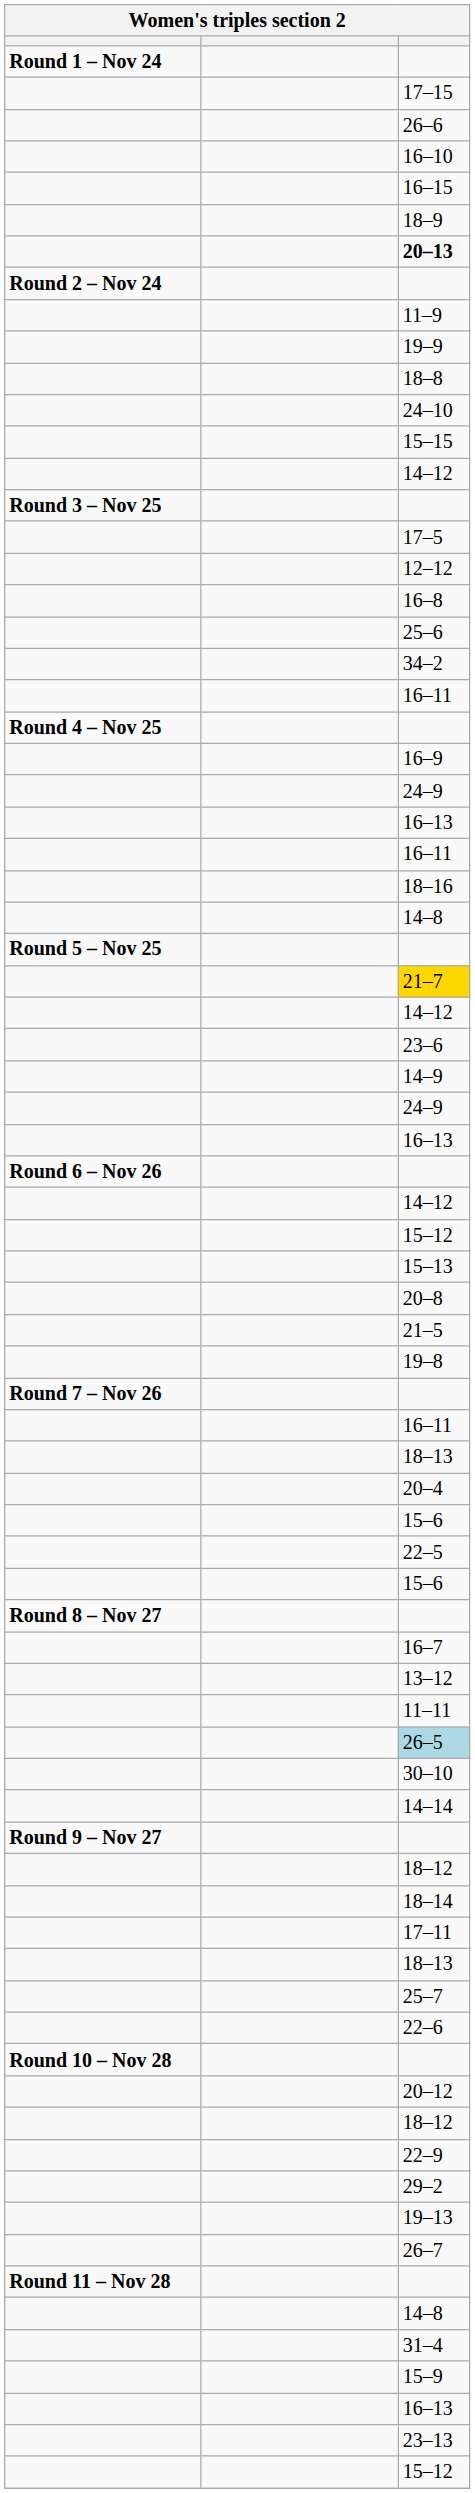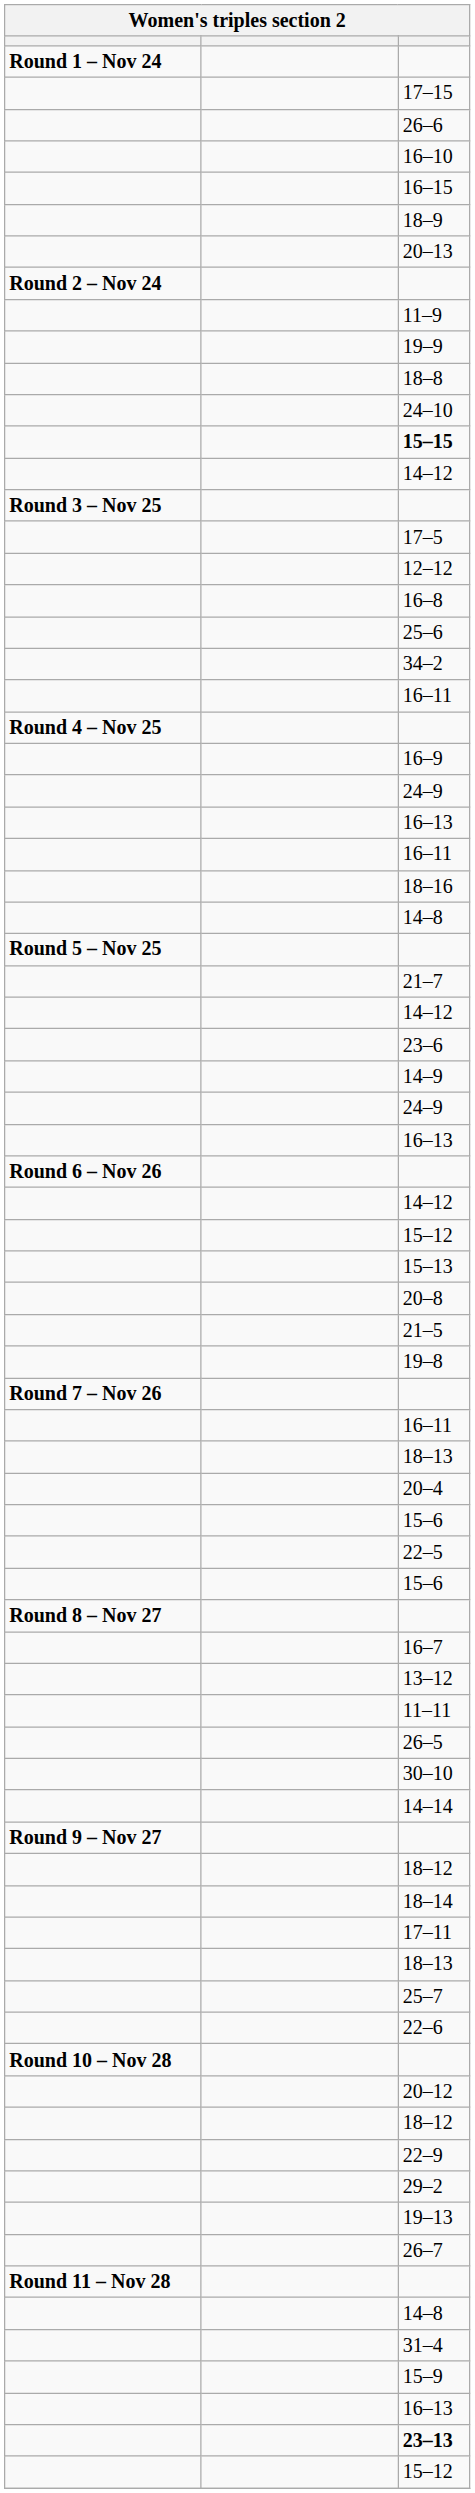(428, 251) bold -> (428, 251) normal
(428, 441) normal -> (428, 441) bold
(423, 981) gold background -> (423, 981) no background
(423, 1742) lightblue background -> (423, 1742) no background
(428, 2440) normal -> (428, 2440) bold
